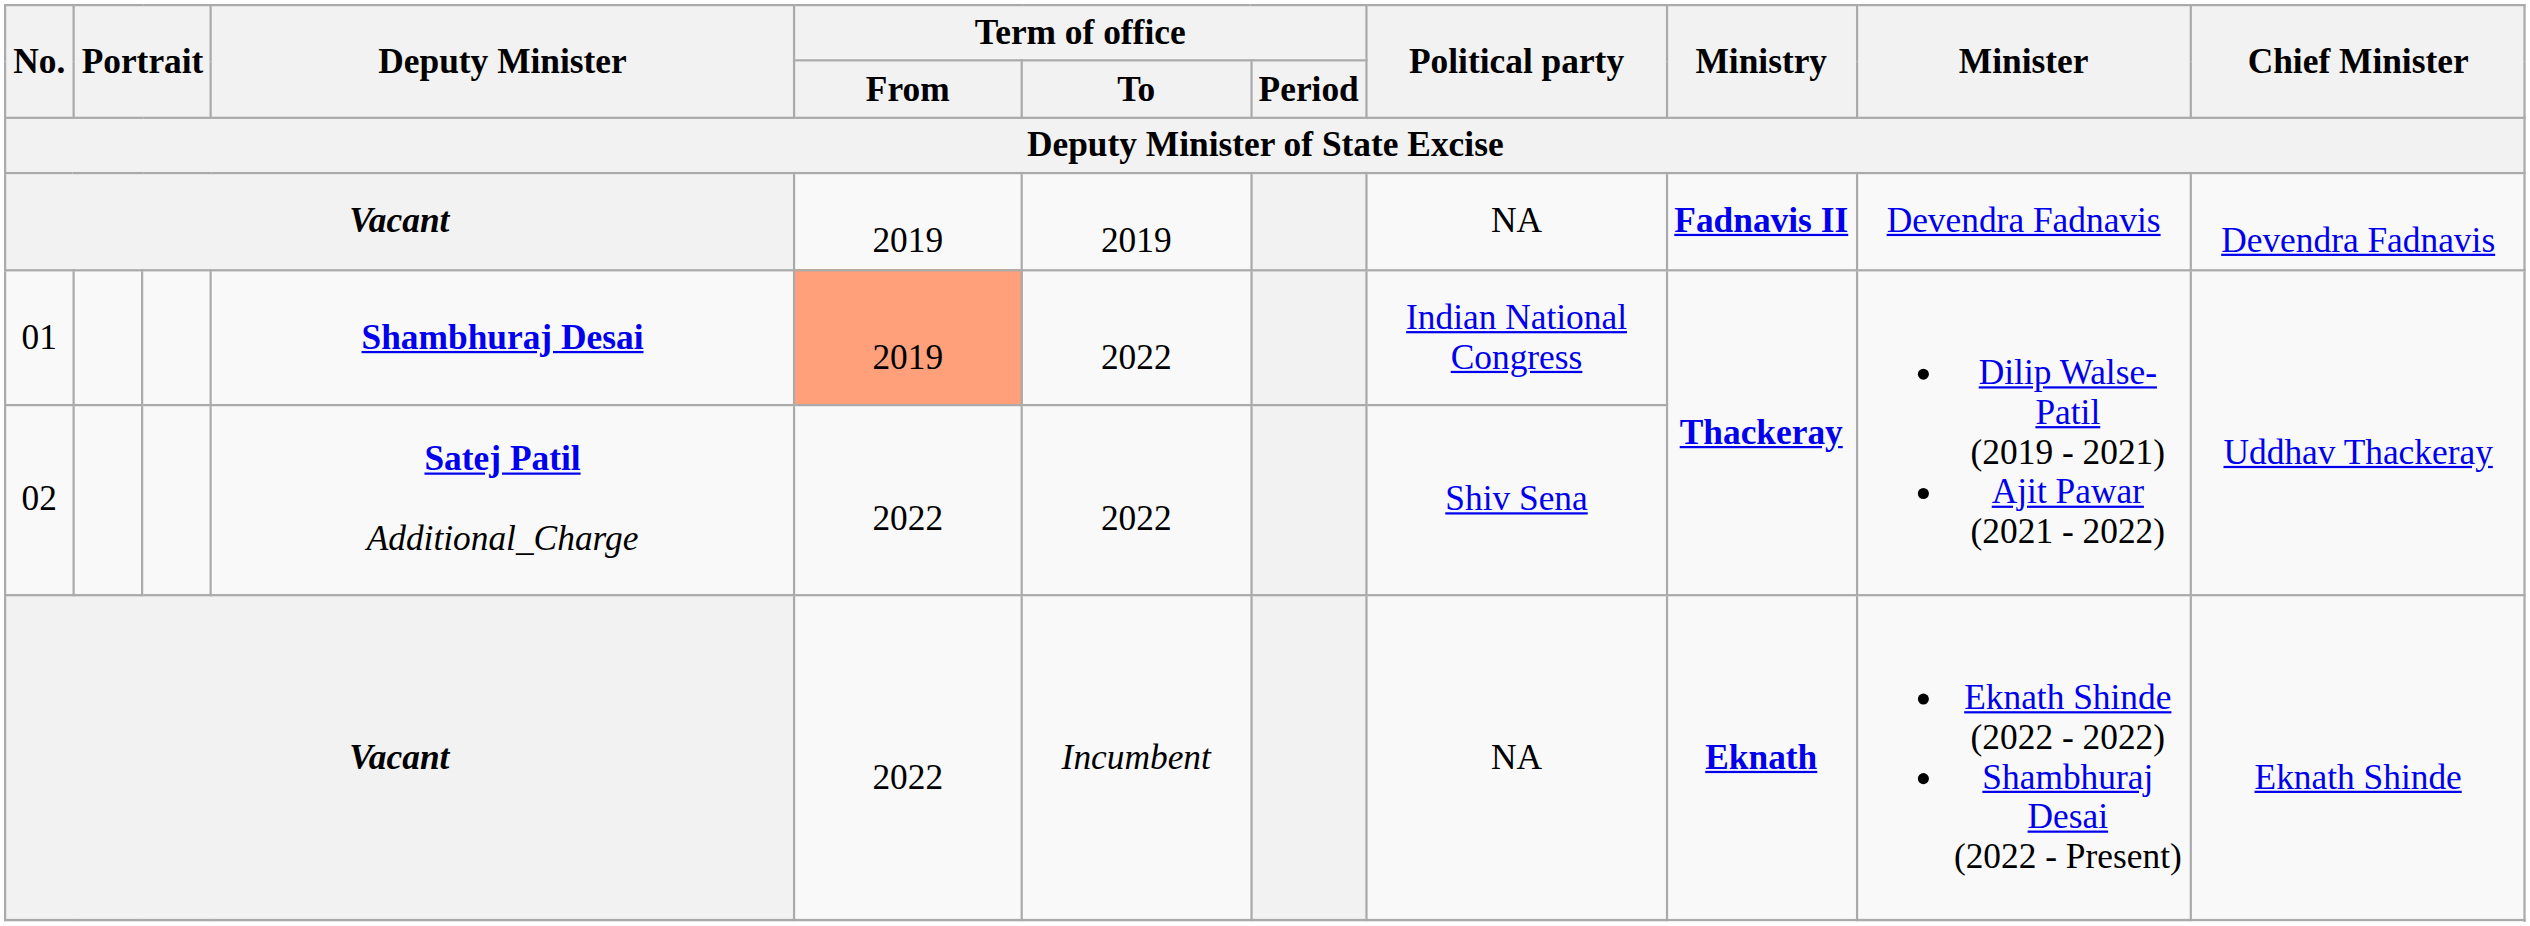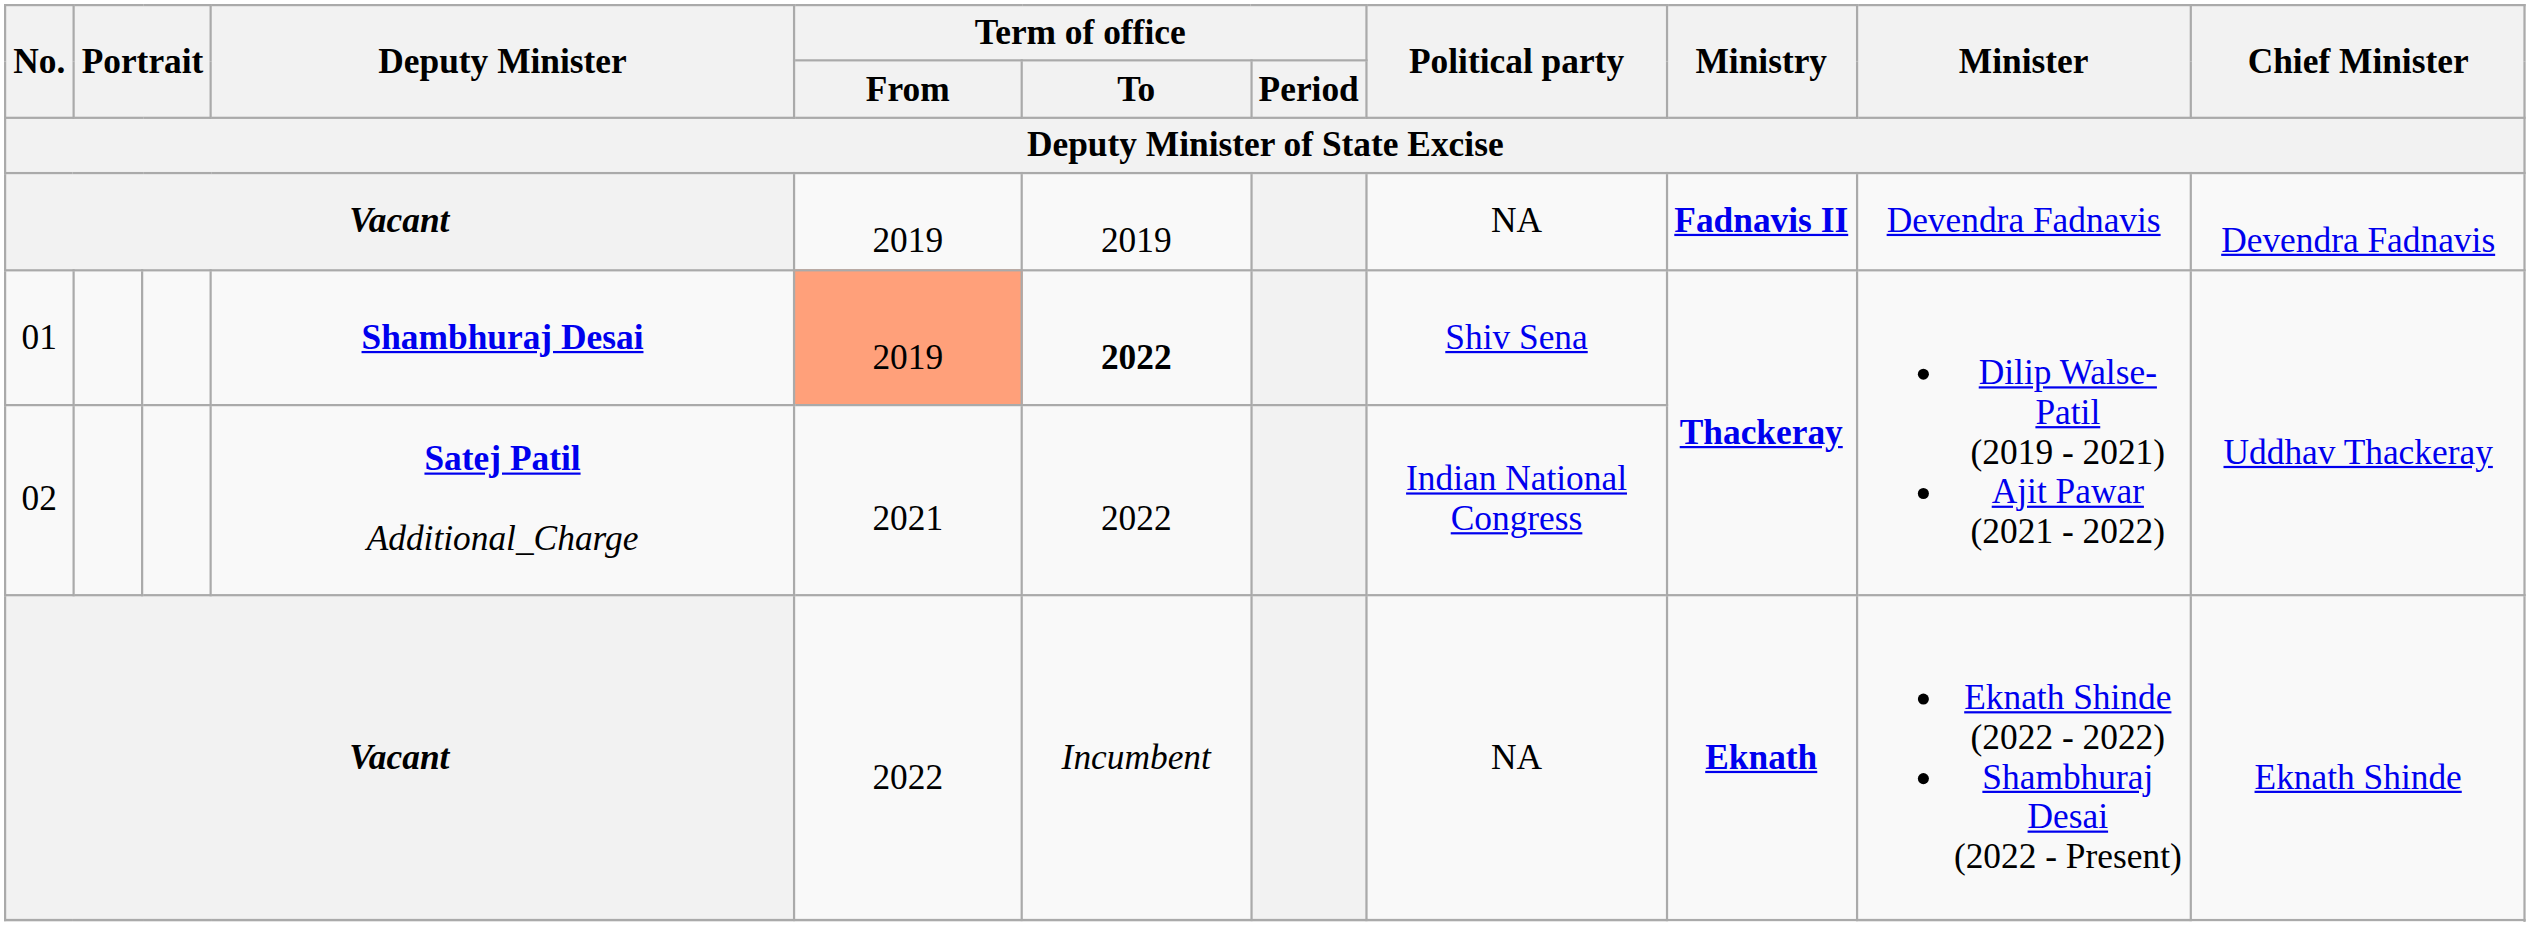(1136, 355) normal -> (1136, 355) bold
(1517, 336) Indian National Congress -> (1517, 336) Shiv Sena
(908, 518) 2022 -> (908, 518) 2021
(1517, 498) Shiv Sena -> (1517, 498) Indian National Congress
